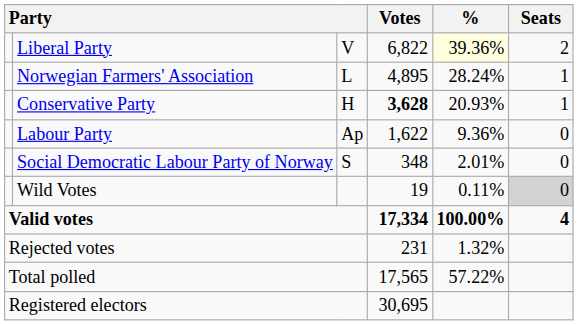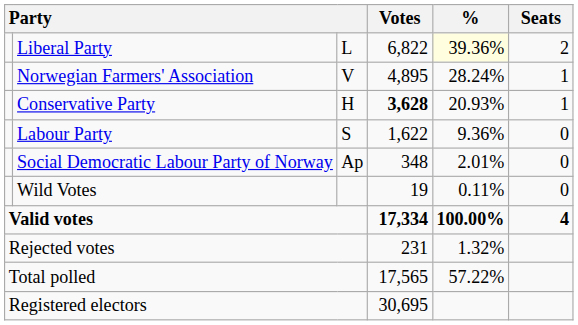(348, 47) V -> (347, 47) L
(347, 76) L -> (348, 76) V
(352, 133) Ap -> (346, 133) S
(346, 162) S -> (352, 162) Ap
(565, 190) lightgrey background -> (565, 190) no background
